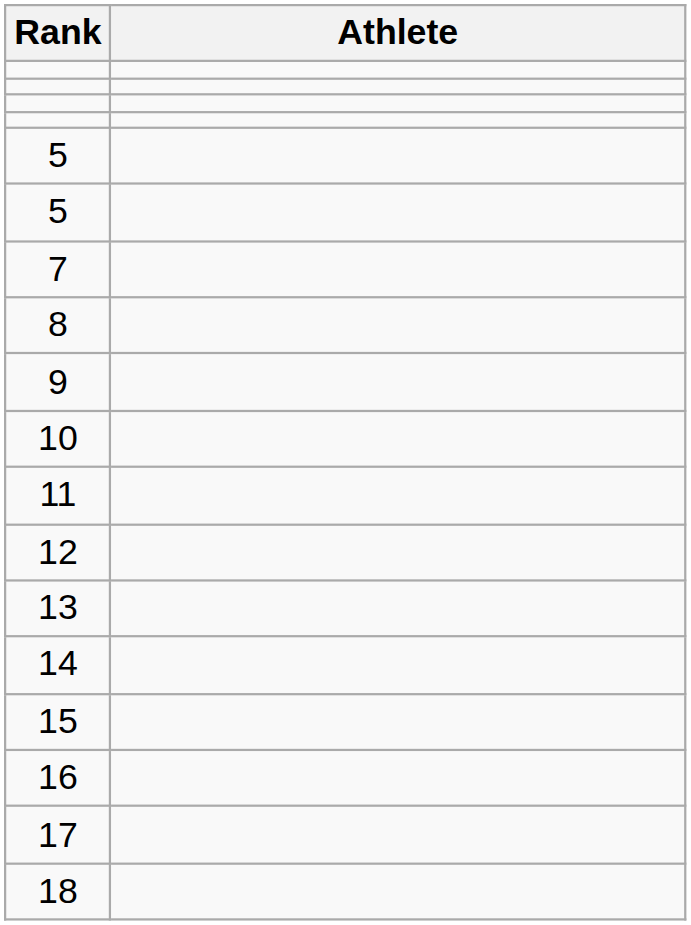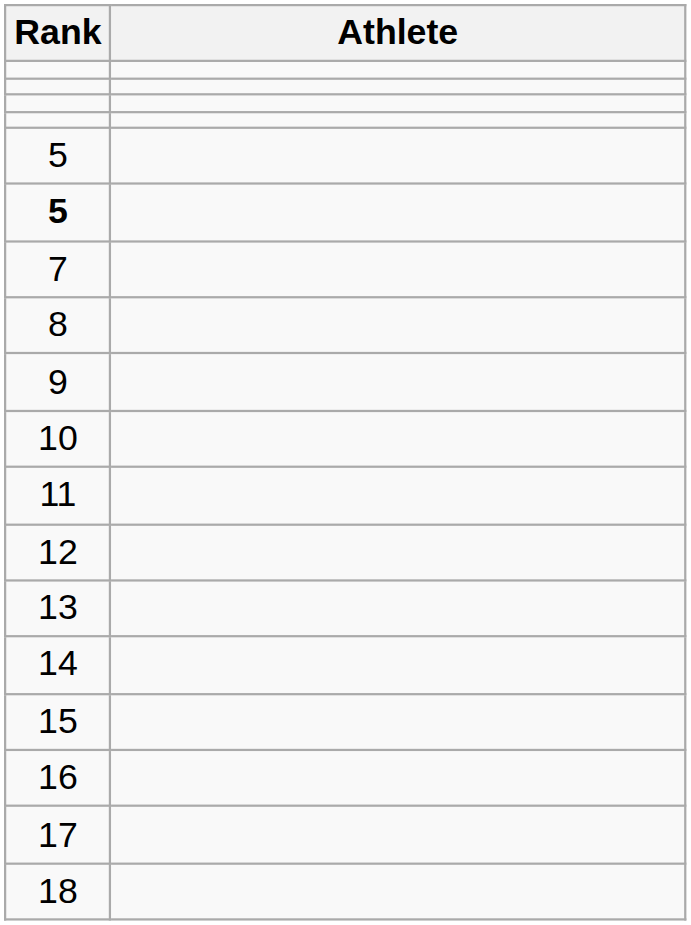(58, 211) normal -> (58, 211) bold
